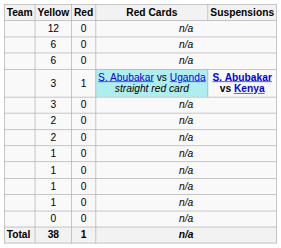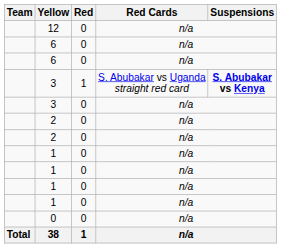(152, 83) paleturquoise background -> (152, 83) no background
